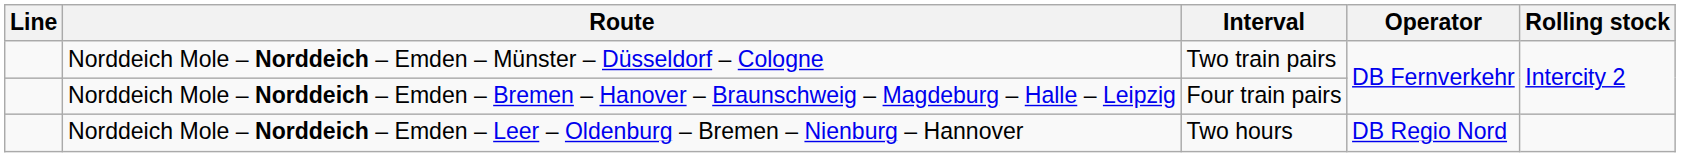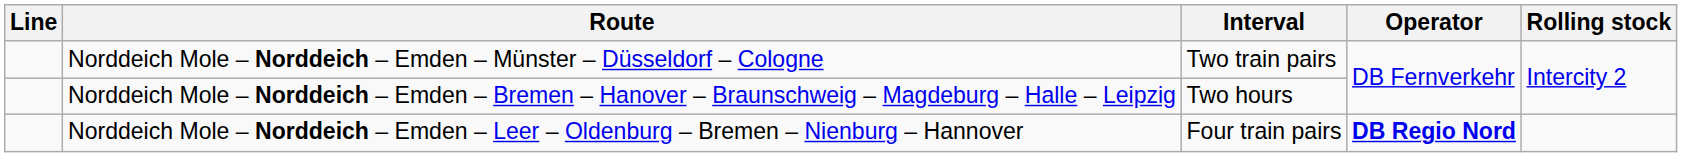(1264, 95) Four train pairs -> (1240, 95) Two hours
(1240, 132) Two hours -> (1264, 132) Four train pairs
(1430, 132) normal -> (1434, 132) bold
